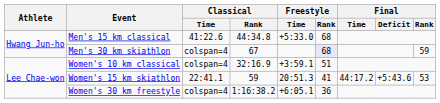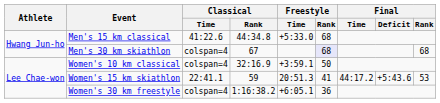(424, 51) 59 -> (424, 51) 68
(326, 64) 51 -> (326, 64) 50
